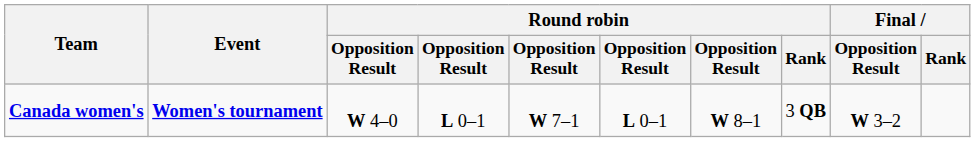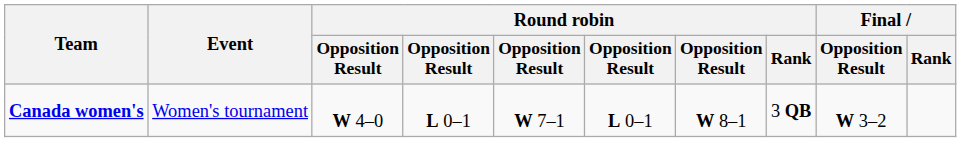(237, 110) bold -> (230, 110) normal
